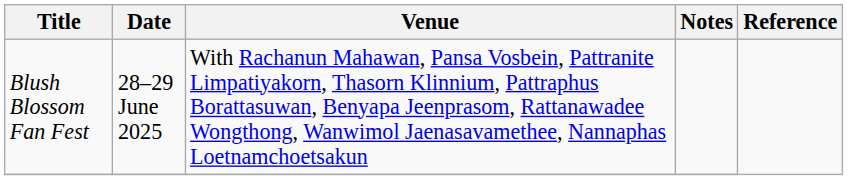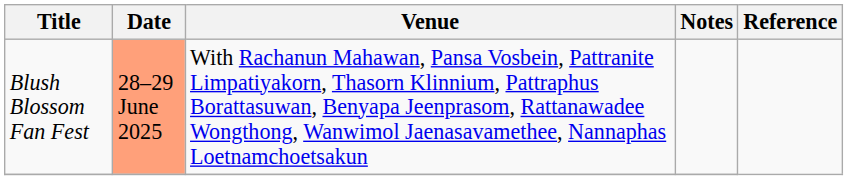(146, 106) no background -> (146, 106) lightsalmon background
